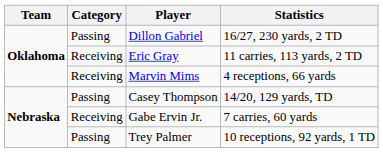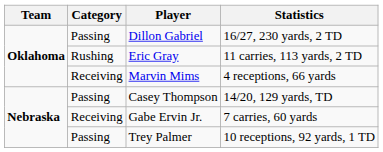(97, 56) Receiving -> (92, 56) Rushing
